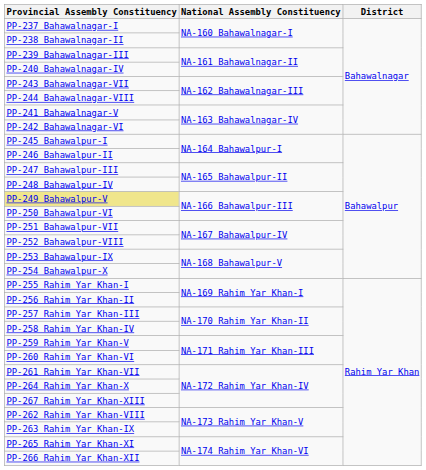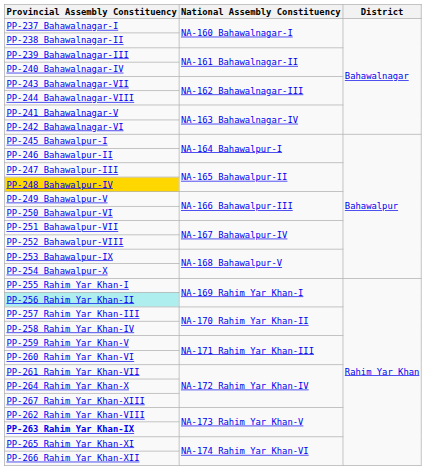(60, 184) no background -> (60, 184) gold background
(57, 199) khaki background -> (57, 199) no background
(70, 300) no background -> (70, 300) paleturquoise background
(70, 429) normal -> (70, 429) bold
